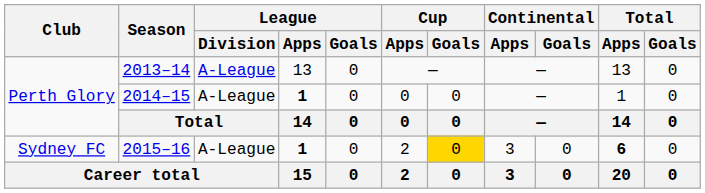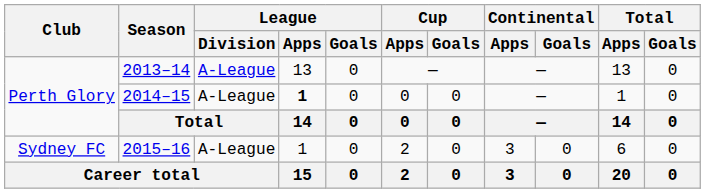(302, 149) bold -> (302, 149) normal
(456, 149) gold background -> (456, 149) no background
(621, 149) bold -> (621, 149) normal
